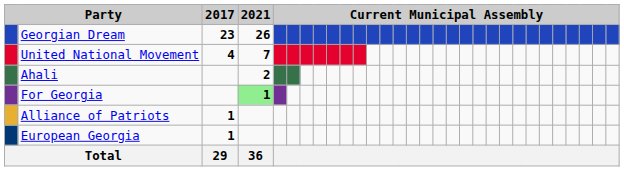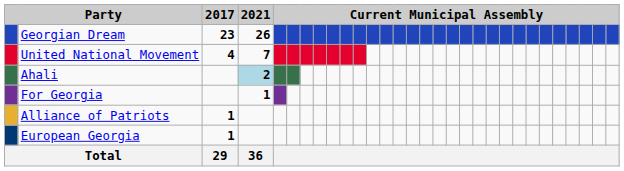(267, 75) no background -> (267, 75) lightblue background
(267, 95) lightgreen background -> (267, 95) no background
